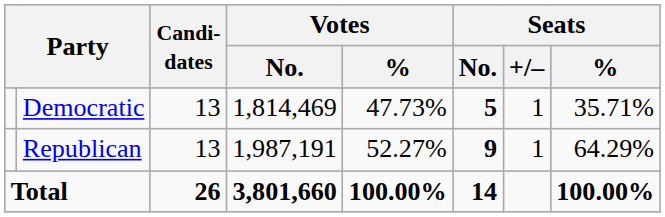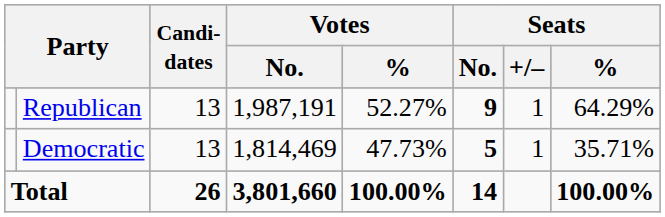rows swapped: (82, 149) <-> (84, 107)
